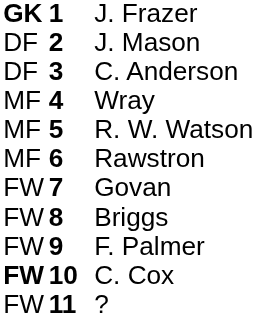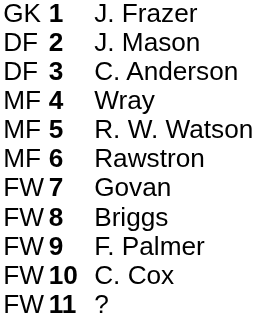(23, 13) bold -> (22, 13) normal
(24, 275) bold -> (24, 275) normal
